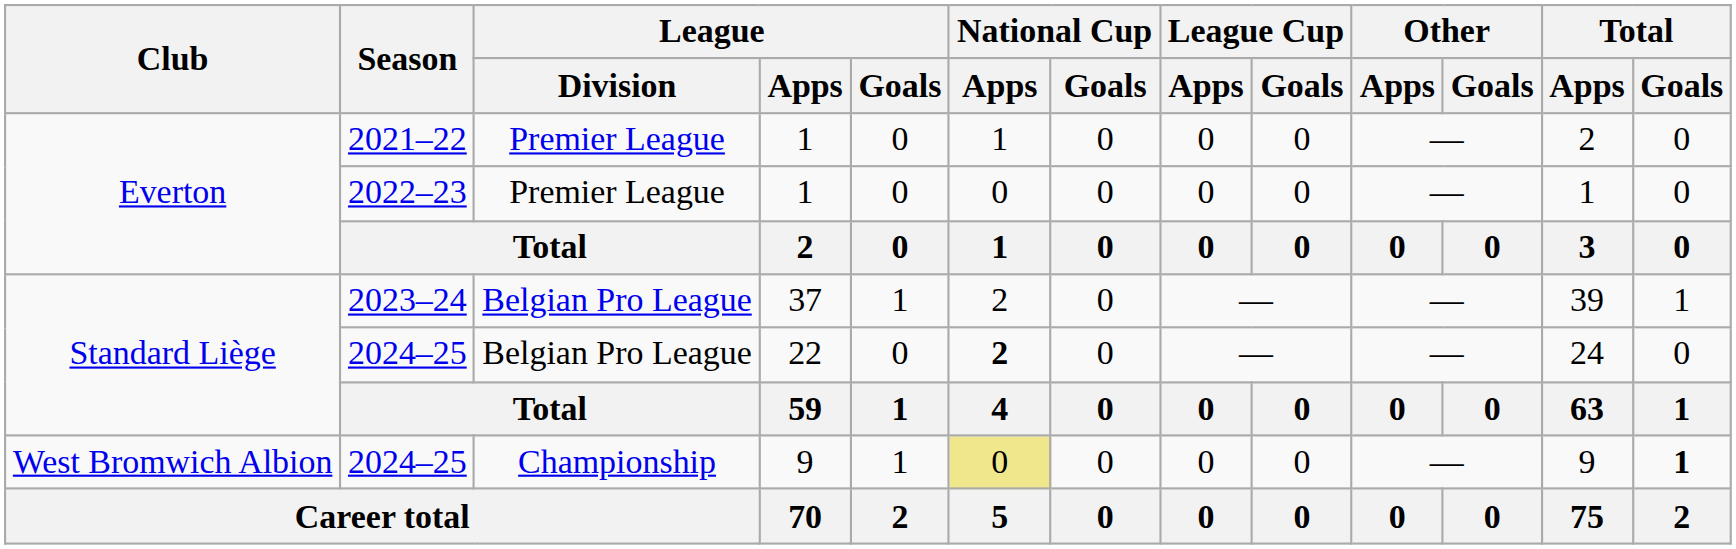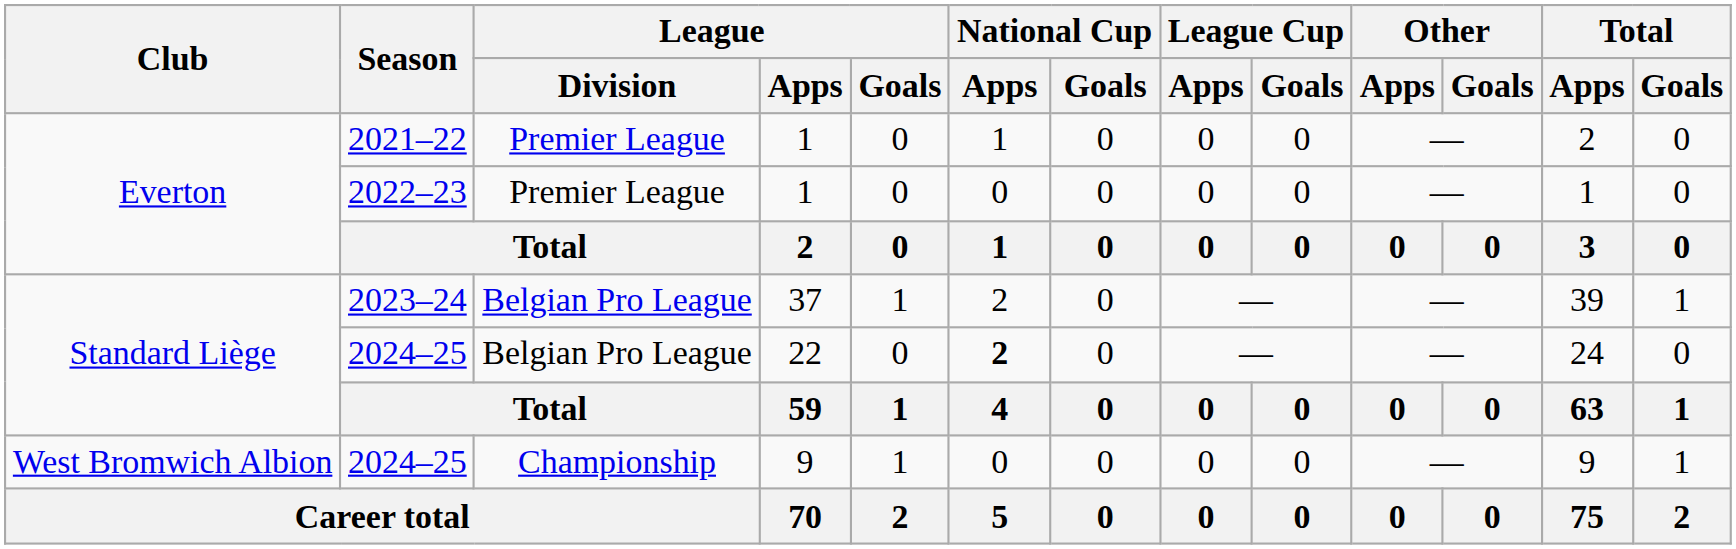(1000, 461) khaki background -> (1000, 461) no background
(1682, 461) bold -> (1682, 461) normal
